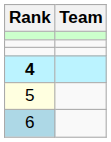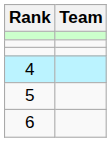(30, 68) bold -> (30, 68) normal
(30, 96) lightyellow background -> (30, 96) no background
(30, 123) lightblue background -> (30, 123) no background
